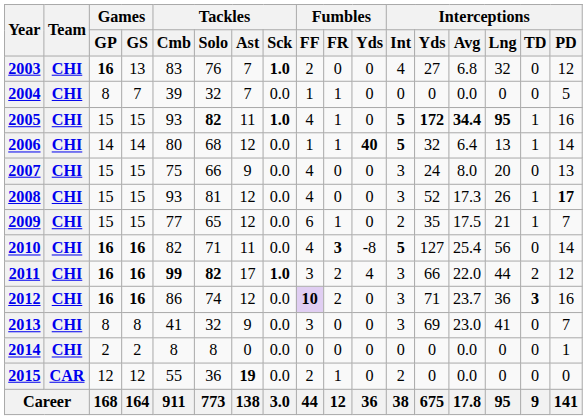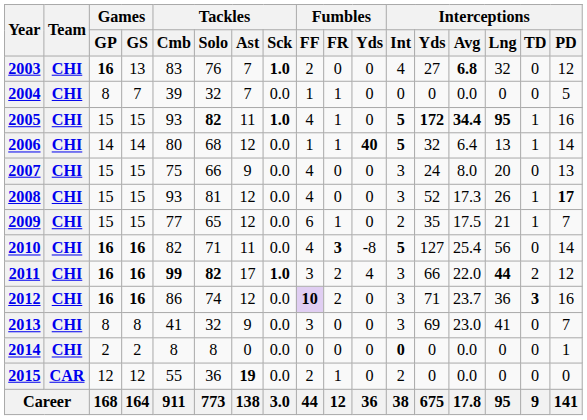(467, 68) normal -> (467, 68) bold
(503, 273) normal -> (503, 273) bold
(401, 350) normal -> (401, 350) bold
